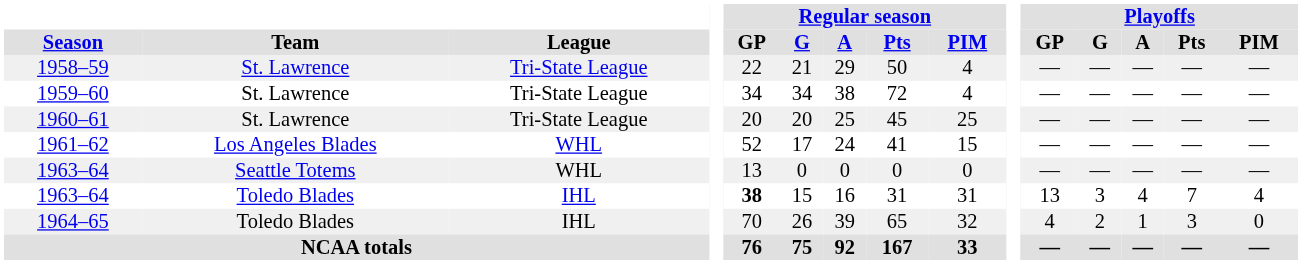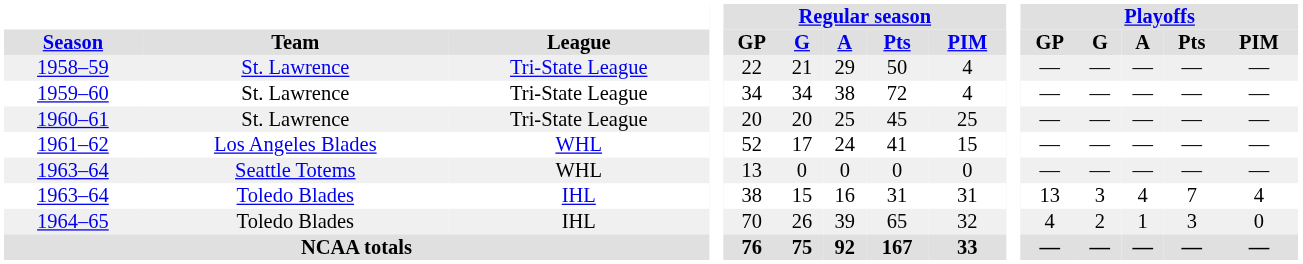(752, 195) bold -> (752, 195) normal
